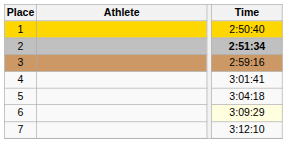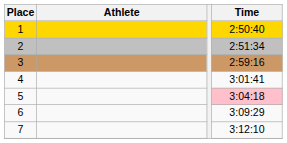(247, 46) bold -> (247, 46) normal
(247, 96) no background -> (247, 96) pink background
(247, 113) lightyellow background -> (247, 113) no background
